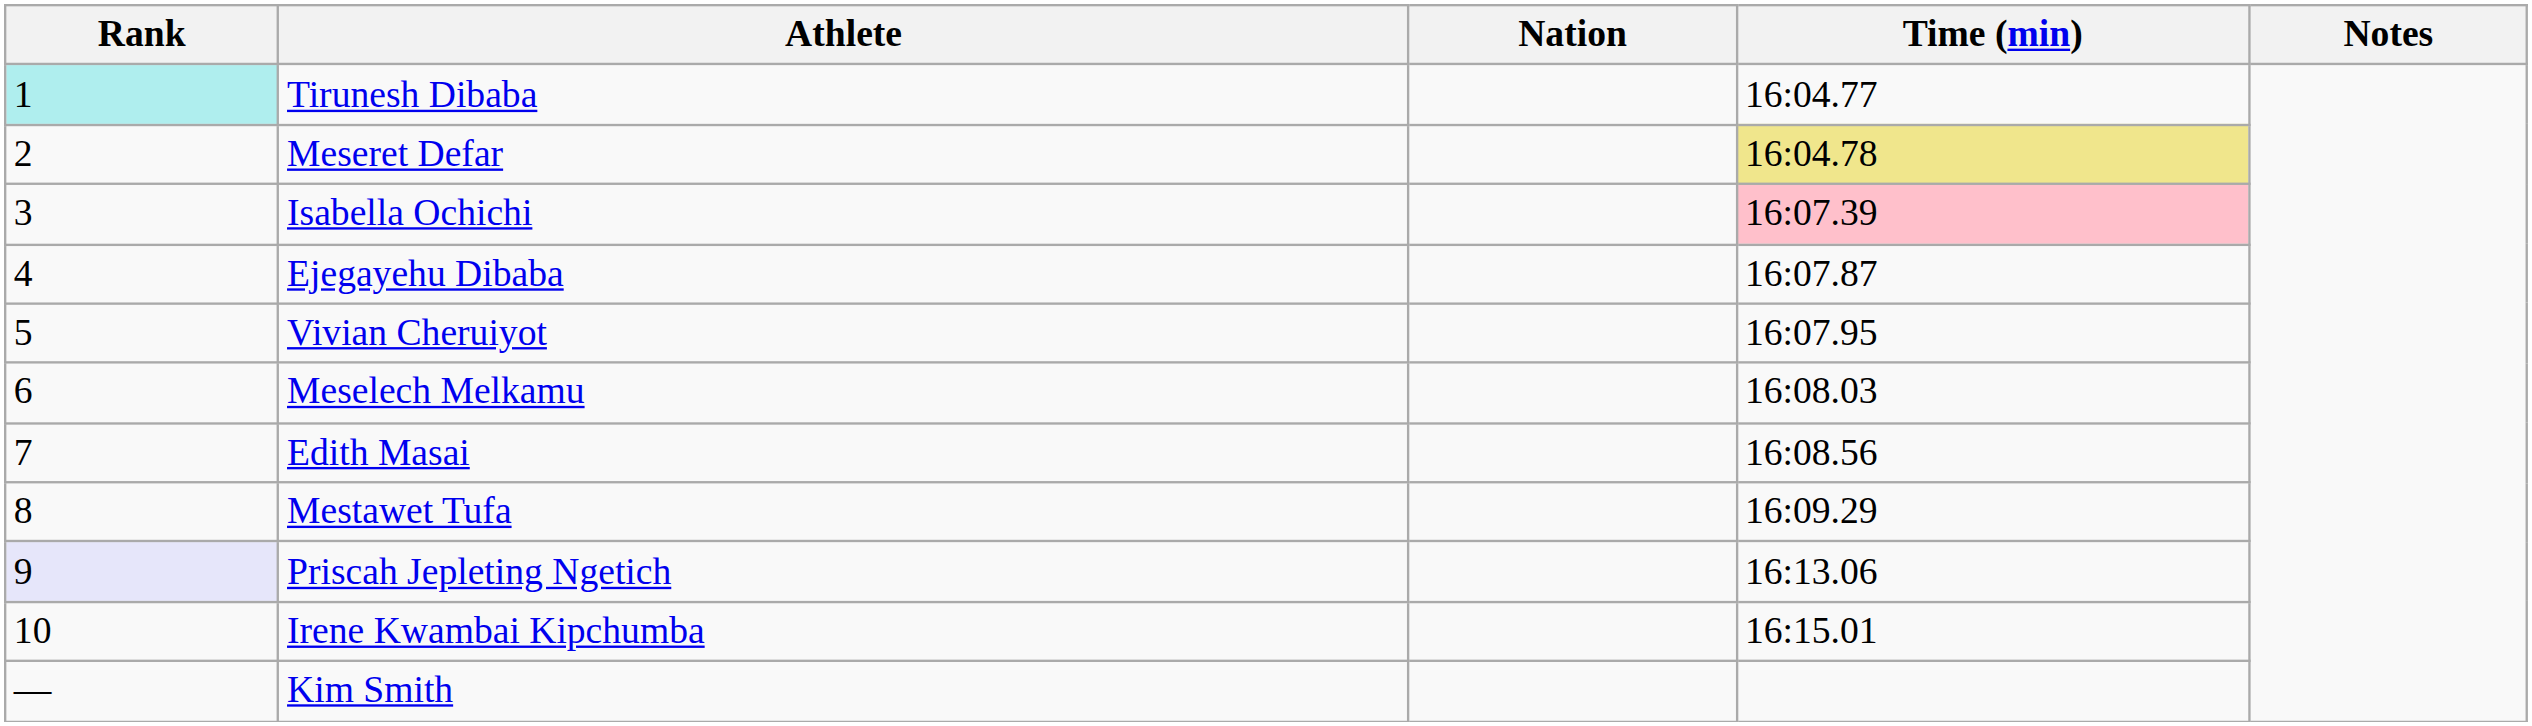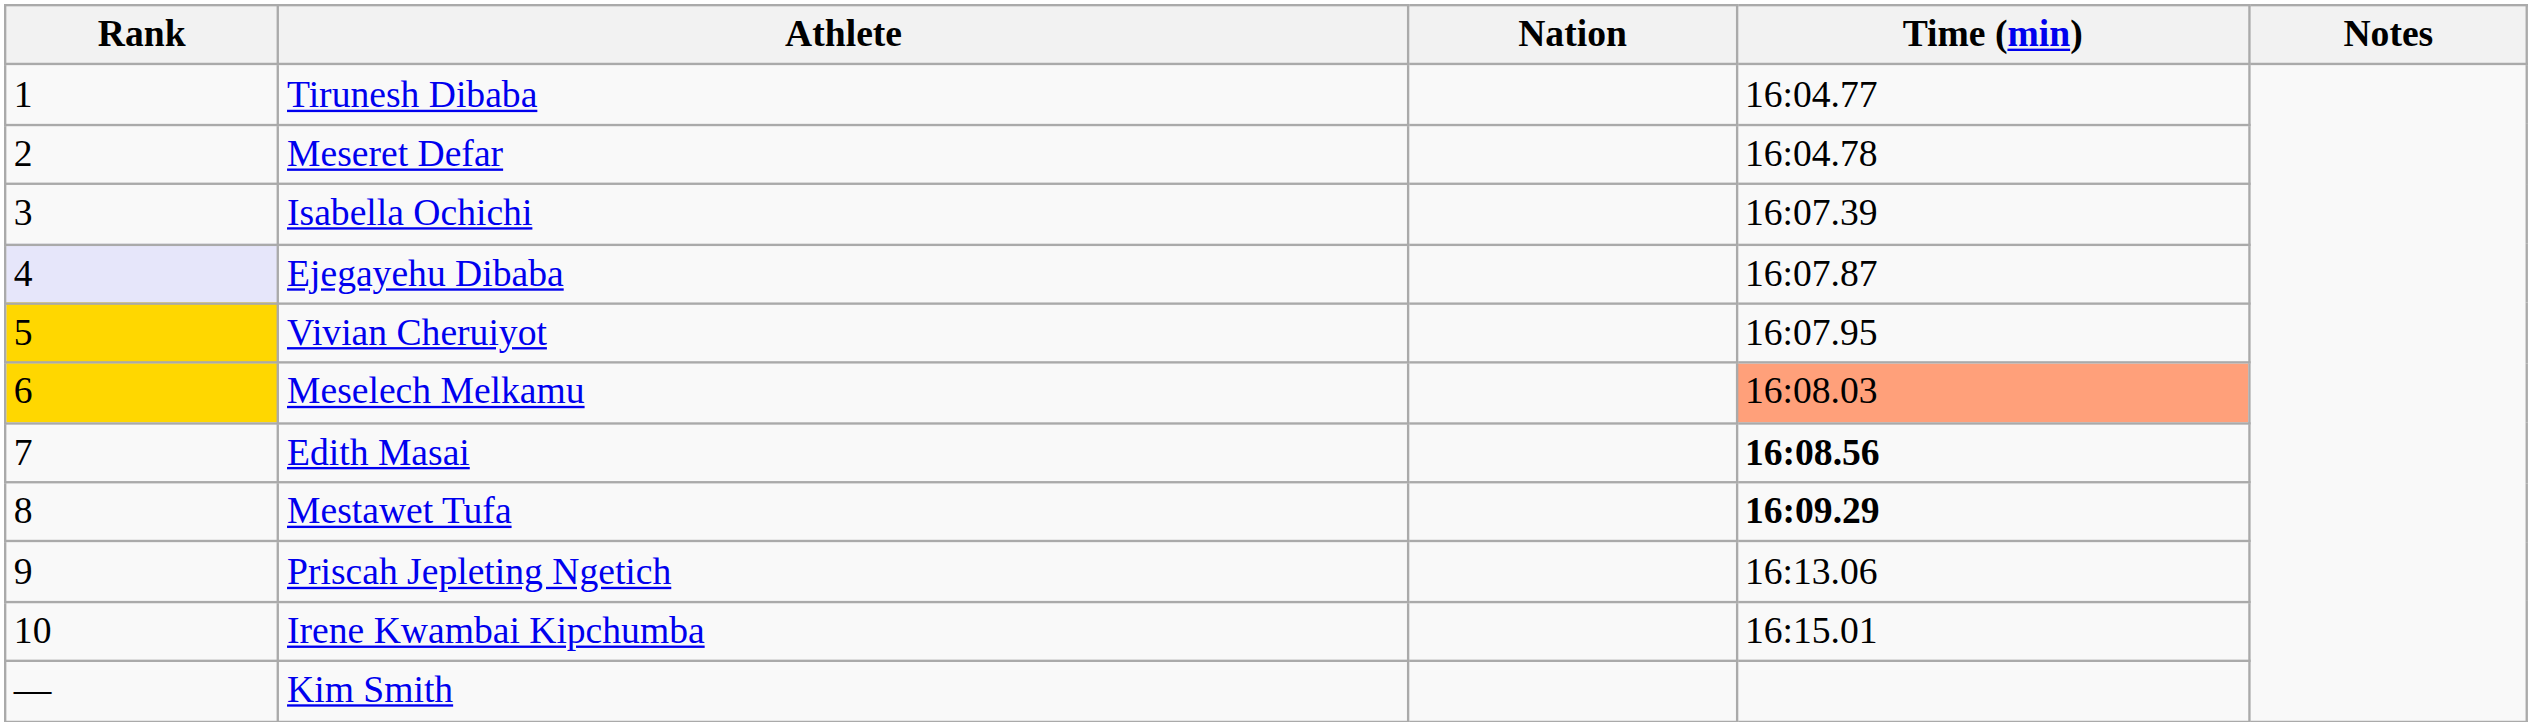(23, 93) paleturquoise background -> (23, 93) no background
(1811, 153) khaki background -> (1811, 153) no background
(1811, 213) pink background -> (1811, 213) no background
(23, 272) no background -> (23, 272) lavender background
(23, 332) no background -> (23, 332) gold background
(23, 392) no background -> (23, 392) gold background
(1811, 392) no background -> (1811, 392) lightsalmon background
(1811, 451) normal -> (1812, 451) bold
(1811, 511) normal -> (1812, 511) bold
(23, 570) lavender background -> (23, 570) no background
